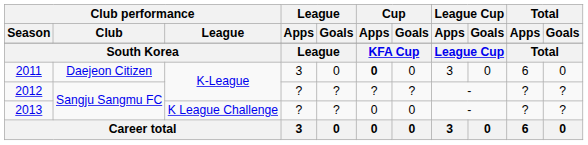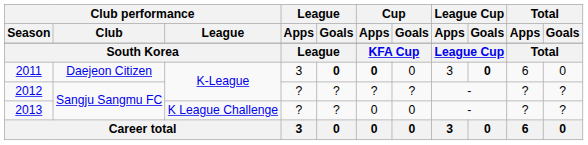(336, 71) normal -> (336, 71) bold
(487, 71) normal -> (487, 71) bold
